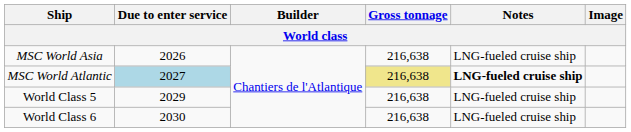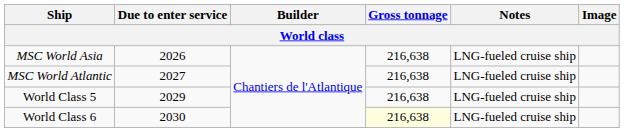(173, 76) lightblue background -> (173, 76) no background
(408, 76) khaki background -> (408, 76) no background
(518, 76) bold -> (515, 76) normal
(408, 117) no background -> (408, 117) lightyellow background
